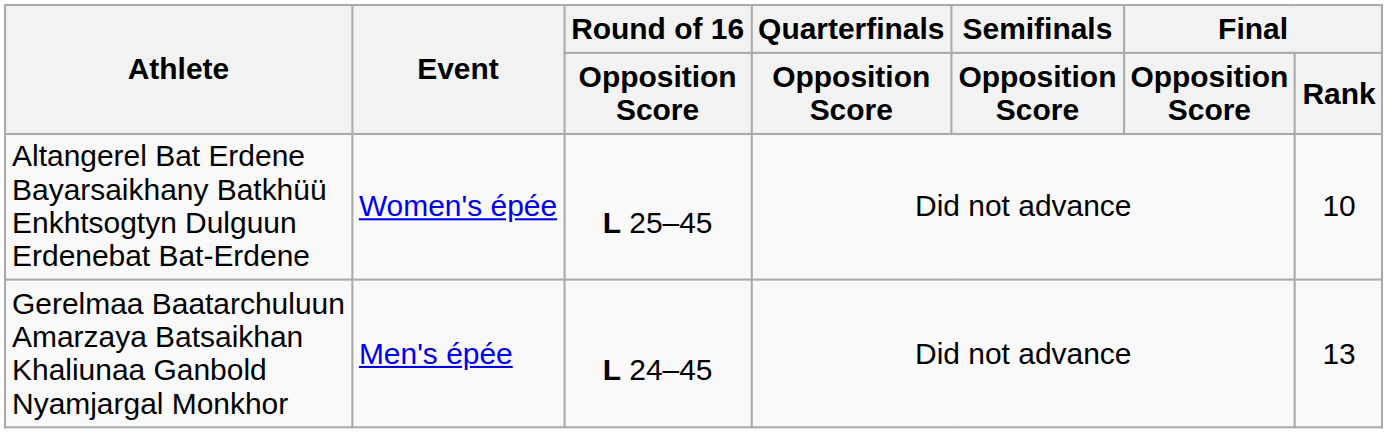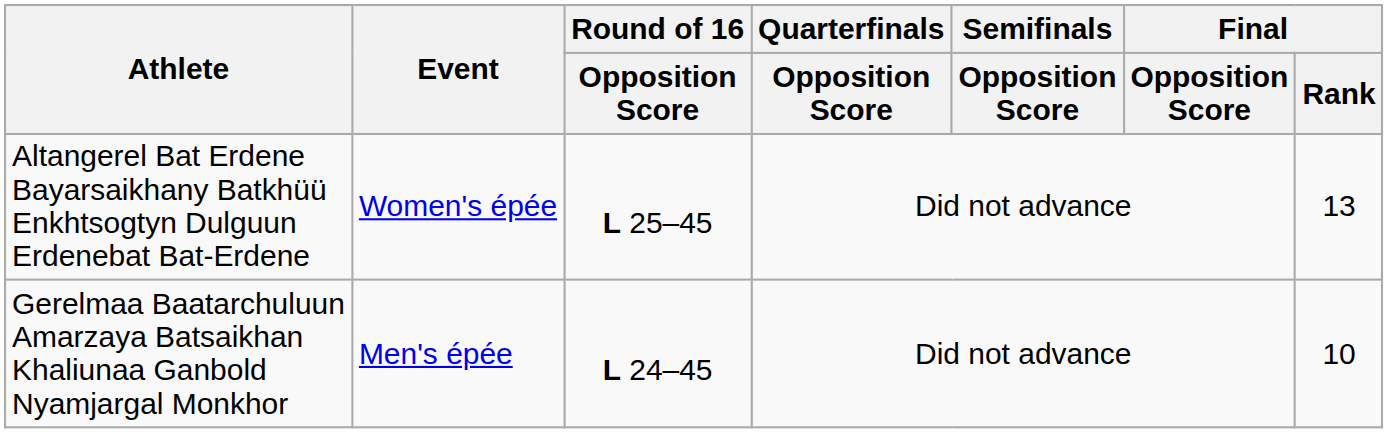(1339, 207) 10 -> (1339, 207) 13
(1339, 354) 13 -> (1339, 354) 10
